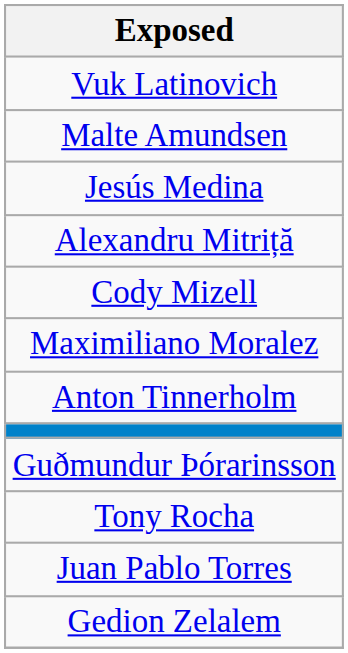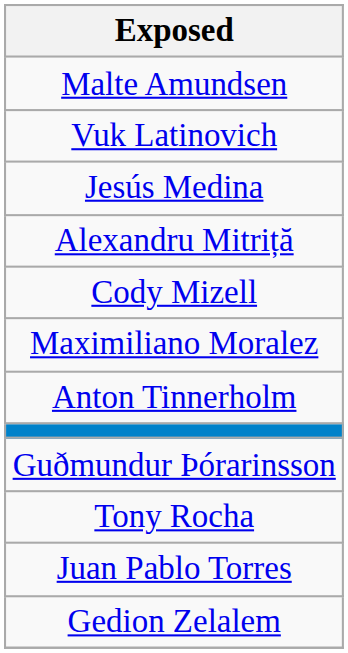(174, 82) Vuk Latinovich -> (174, 82) Malte Amundsen
(174, 135) Malte Amundsen -> (174, 135) Vuk Latinovich
